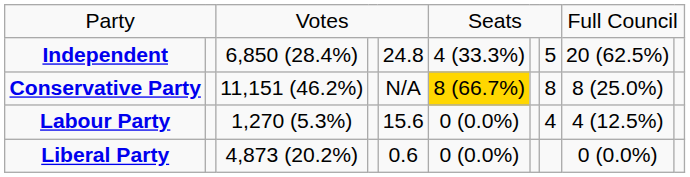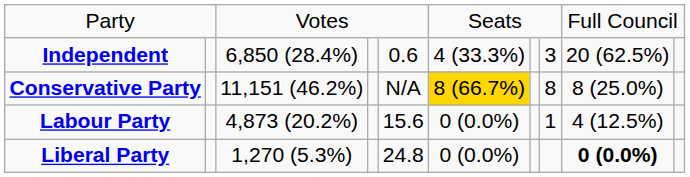(403, 54) 24.8 -> (403, 54) 0.6
(550, 54) 5 -> (550, 54) 3
(292, 121) 1,270 (5.3%) -> (292, 121) 4,873 (20.2%)
(550, 121) 4 -> (550, 121) 1
(292, 155) 4,873 (20.2%) -> (292, 155) 1,270 (5.3%)
(403, 155) 0.6 -> (403, 155) 24.8
(618, 155) normal -> (618, 155) bold
